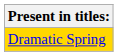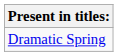(57, 39) gold background -> (57, 39) no background
